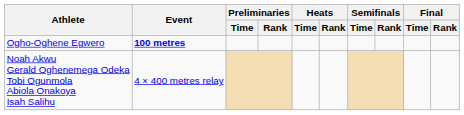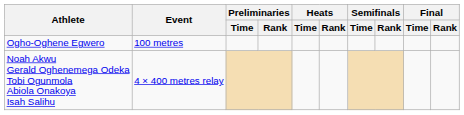(160, 43) bold -> (159, 43) normal
